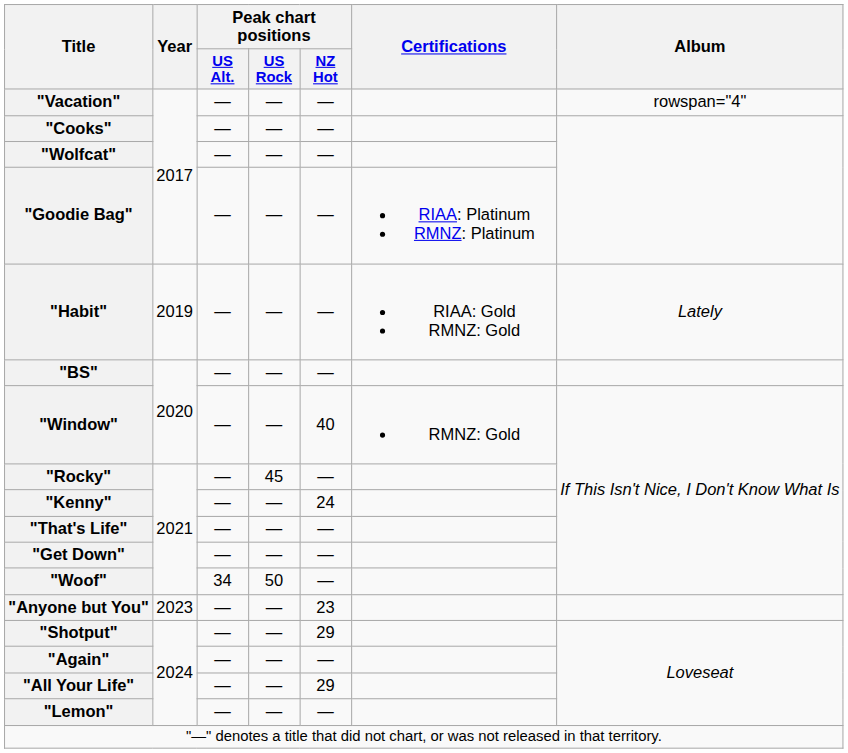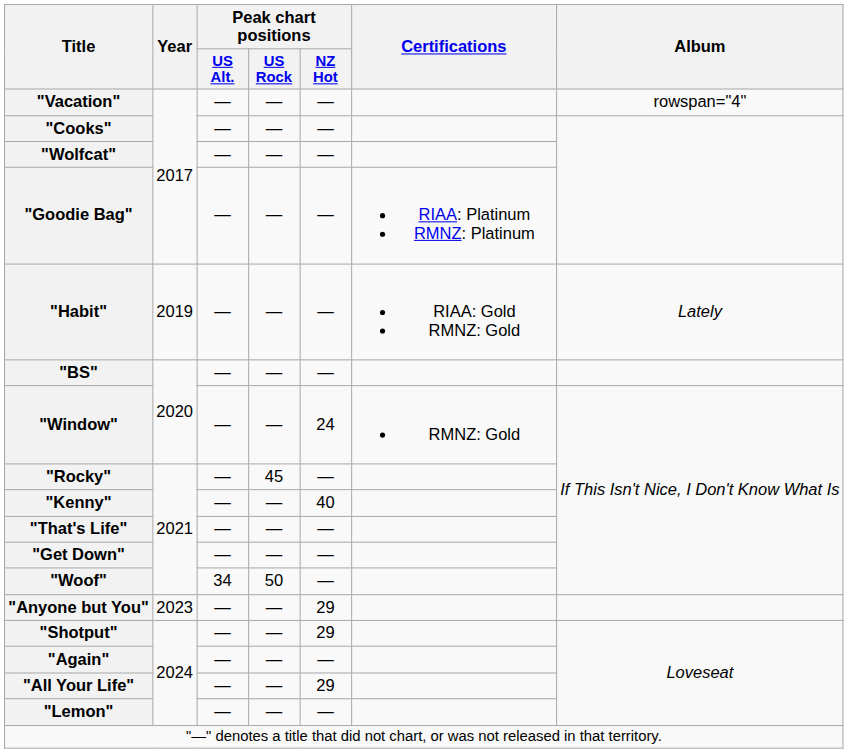(325, 424) 40 -> (325, 424) 24
(325, 502) 24 -> (325, 502) 40
(325, 607) 23 -> (325, 607) 29
